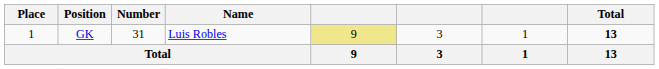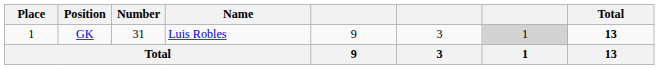(354, 34) khaki background -> (354, 34) no background
(525, 34) no background -> (525, 34) lightgrey background
